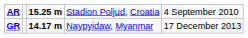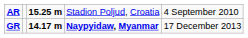(110, 26) normal -> (112, 26) bold
